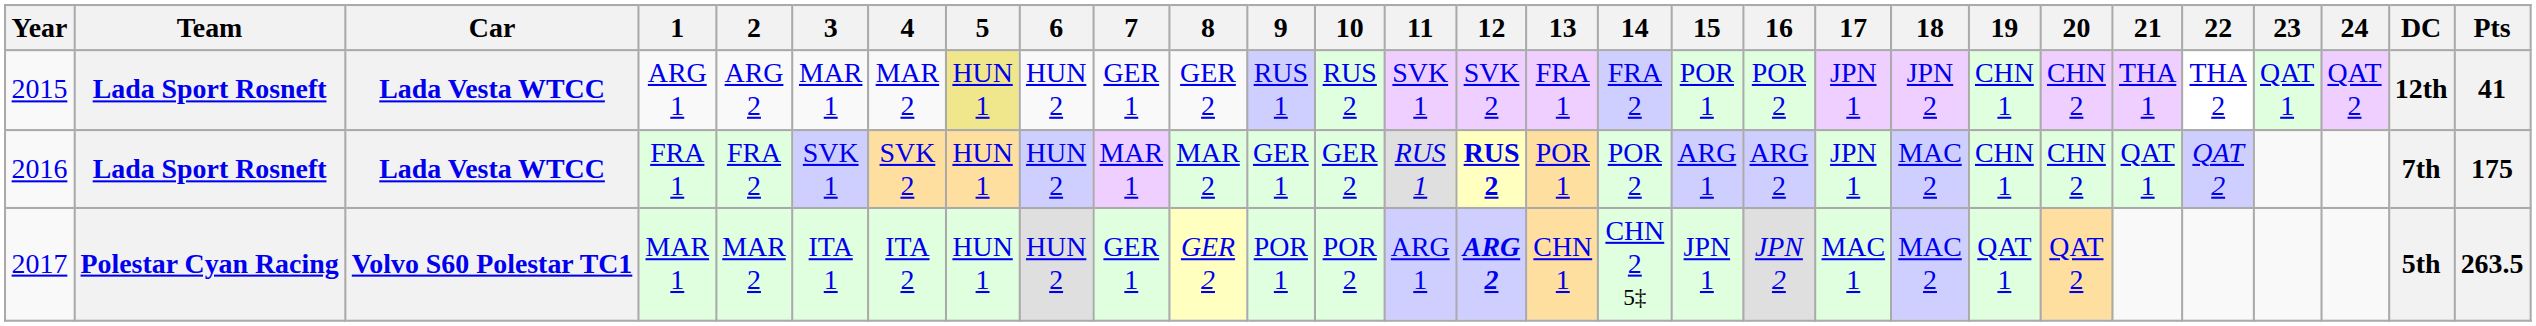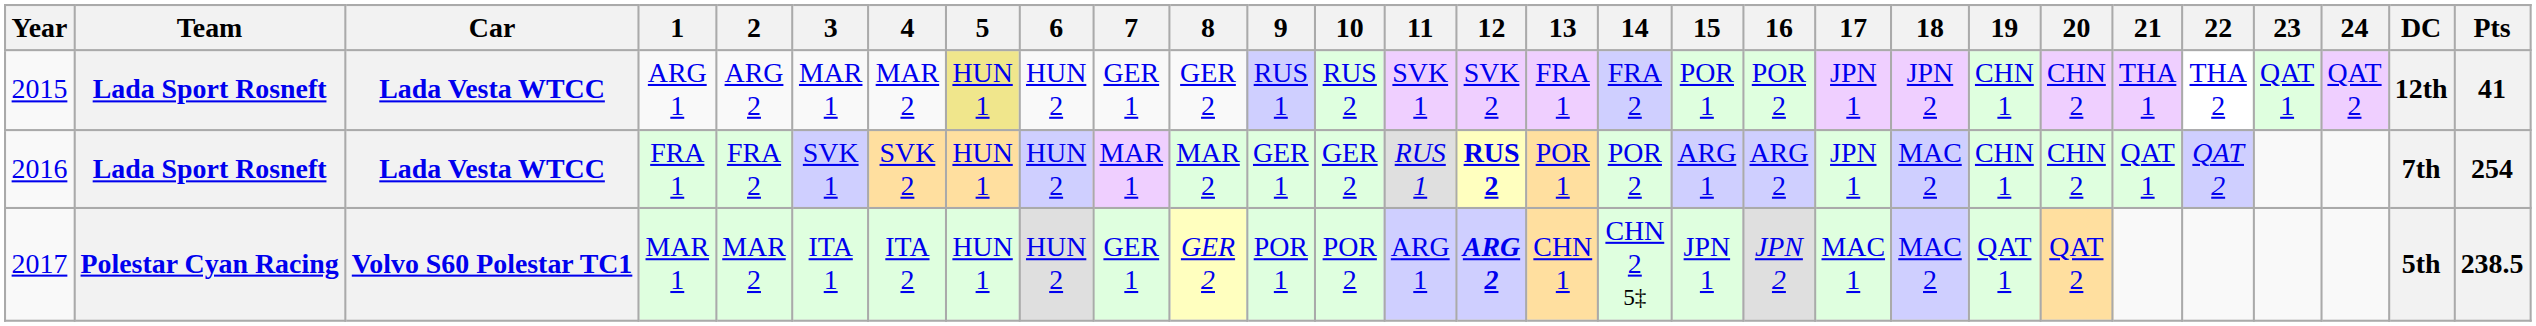(2492, 168) 175 -> (2492, 168) 254
(2492, 263) 263.5 -> (2492, 263) 238.5
